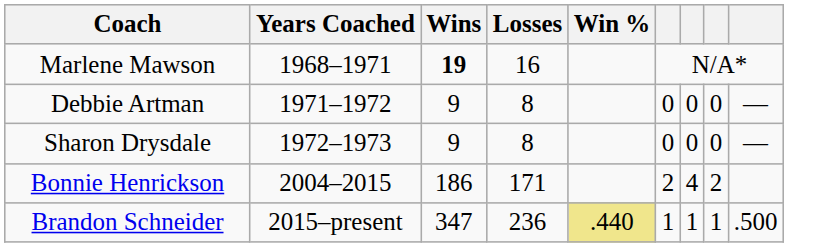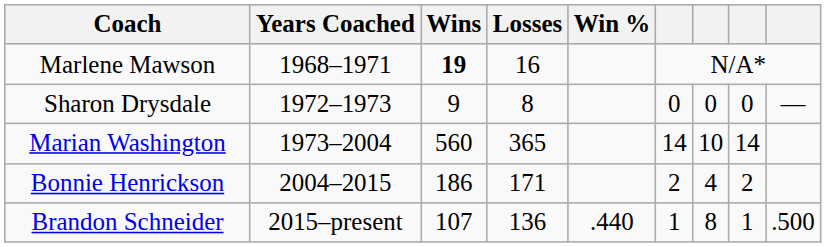- row: (128, 103)
+ row: (128, 143)
(454, 222) 347 -> (454, 222) 107
(528, 222) 236 -> (528, 222) 136
(612, 222) khaki background -> (612, 222) no background
(692, 222) 1 -> (711, 222) 8
